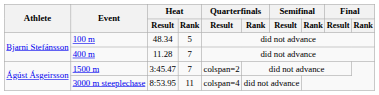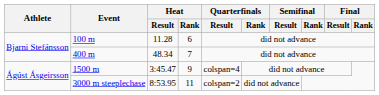(163, 40) 48.34 -> (163, 40) 11.28
(190, 40) 5 -> (190, 40) 6
(163, 54) 11.28 -> (163, 54) 48.34
(190, 69) 7 -> (190, 69) 9
(222, 69) colspan=2 -> (222, 69) colspan=4
(222, 83) colspan=4 -> (222, 83) colspan=2
